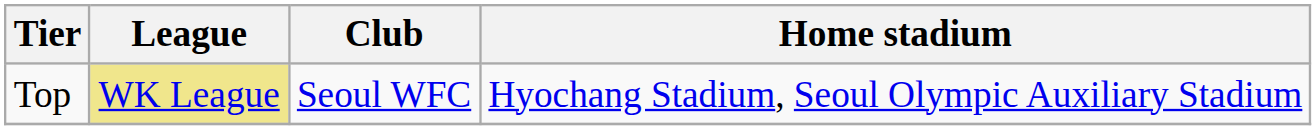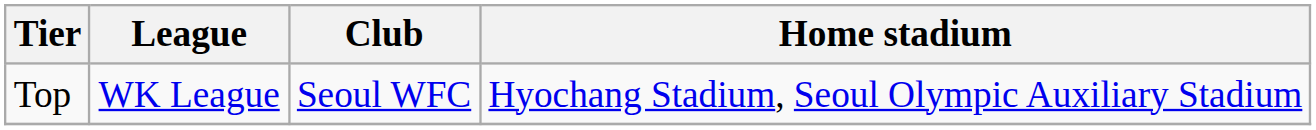(189, 93) khaki background -> (189, 93) no background
